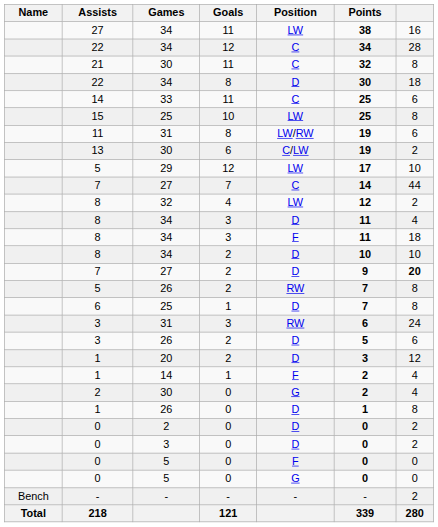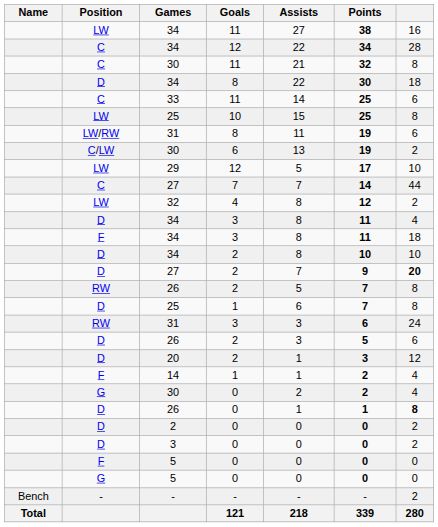columns swapped: (295, 13) <-> (98, 13)
(415, 409) normal -> (415, 409) bold
